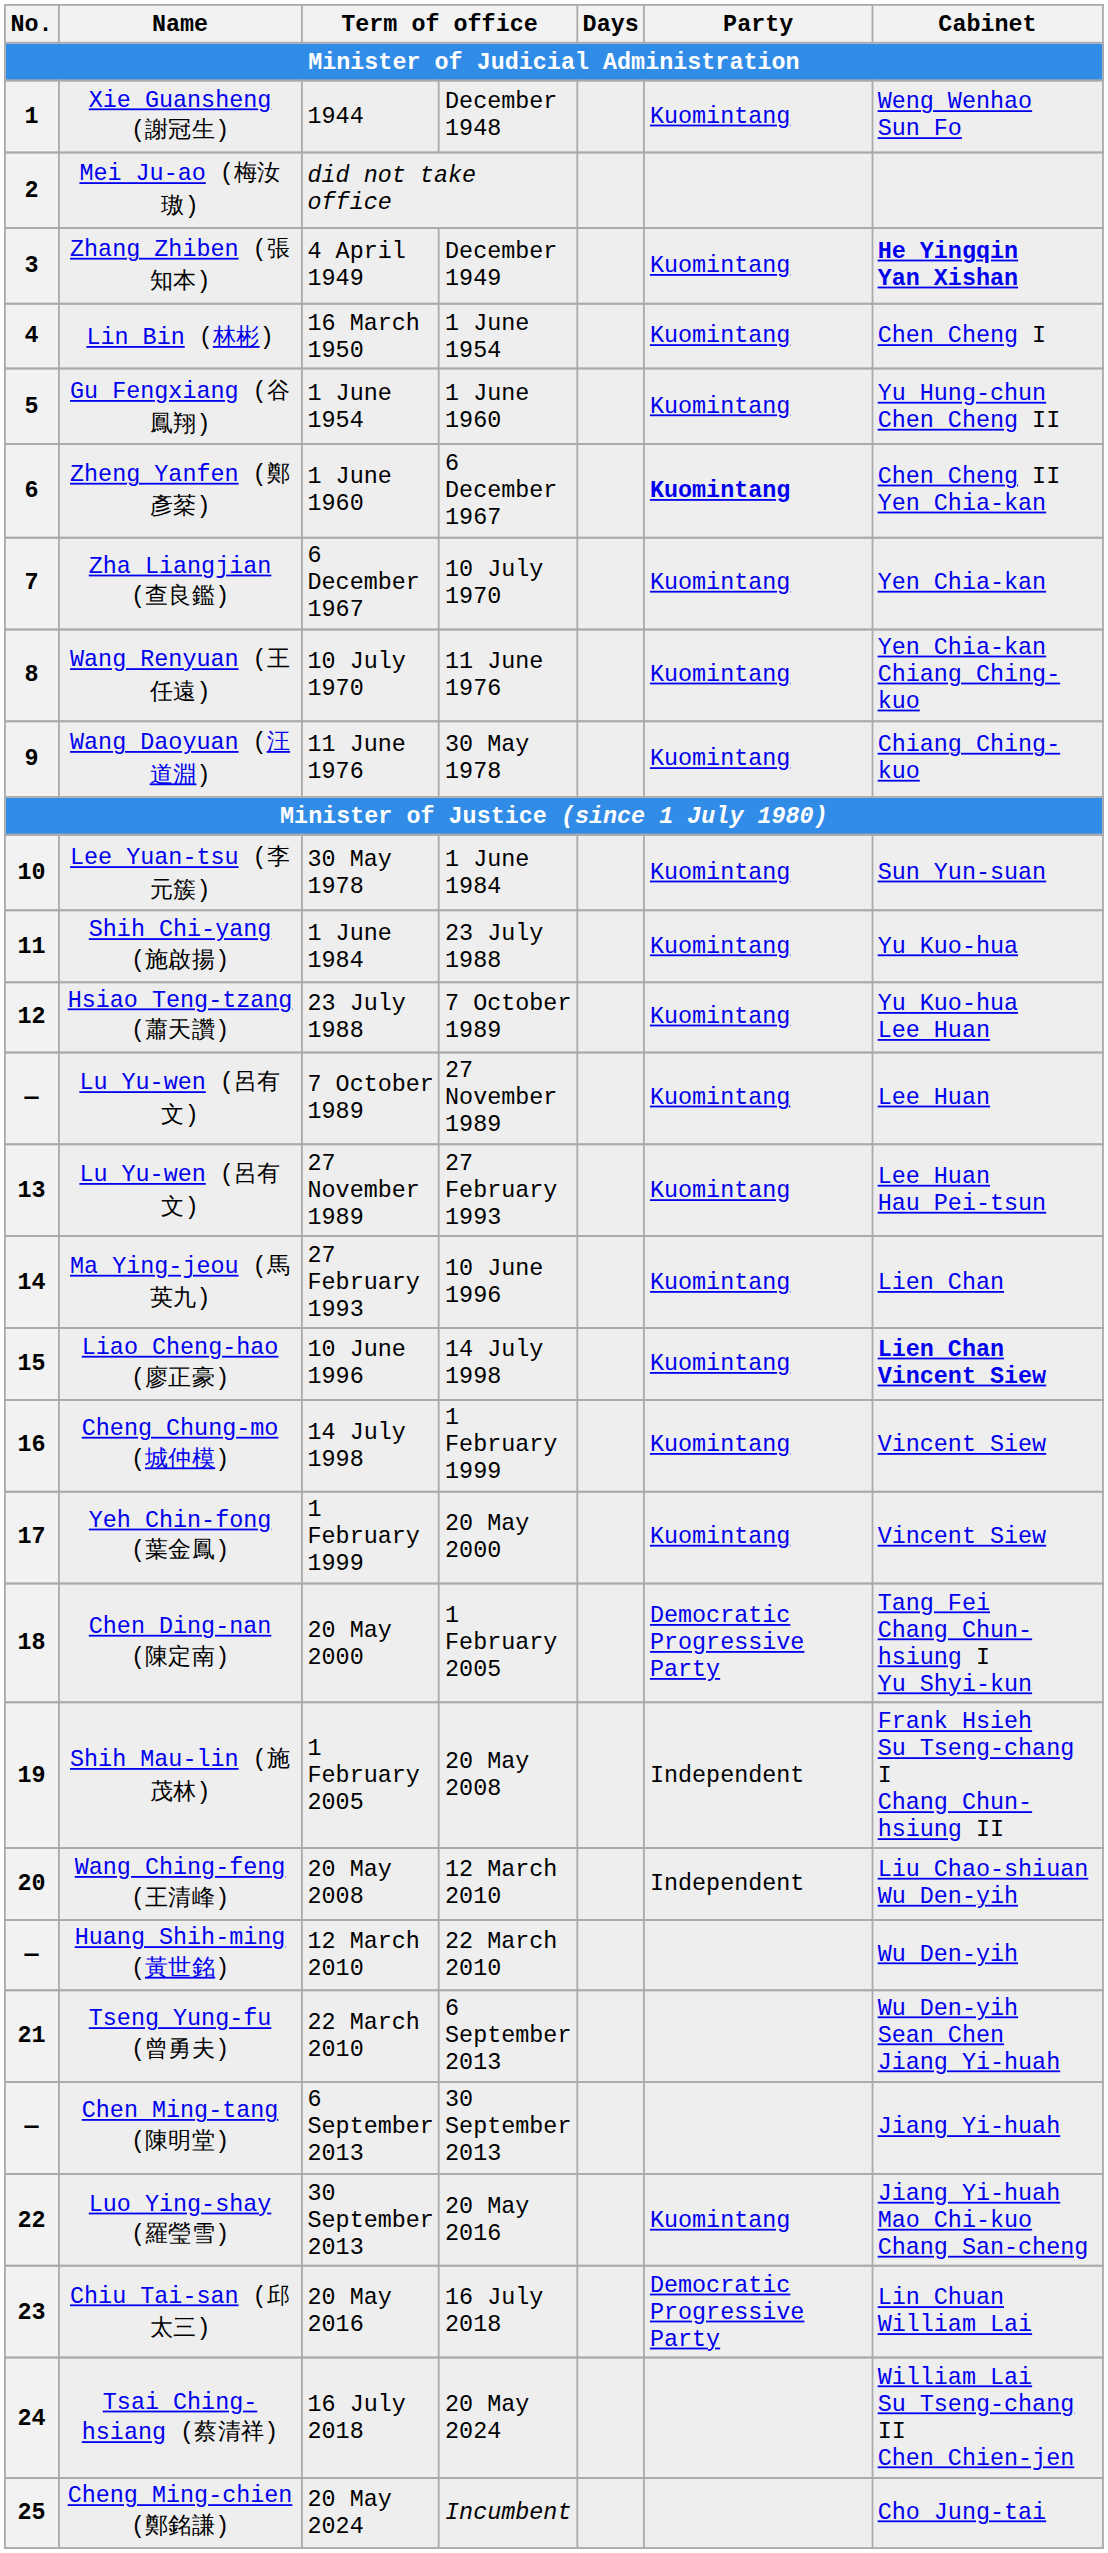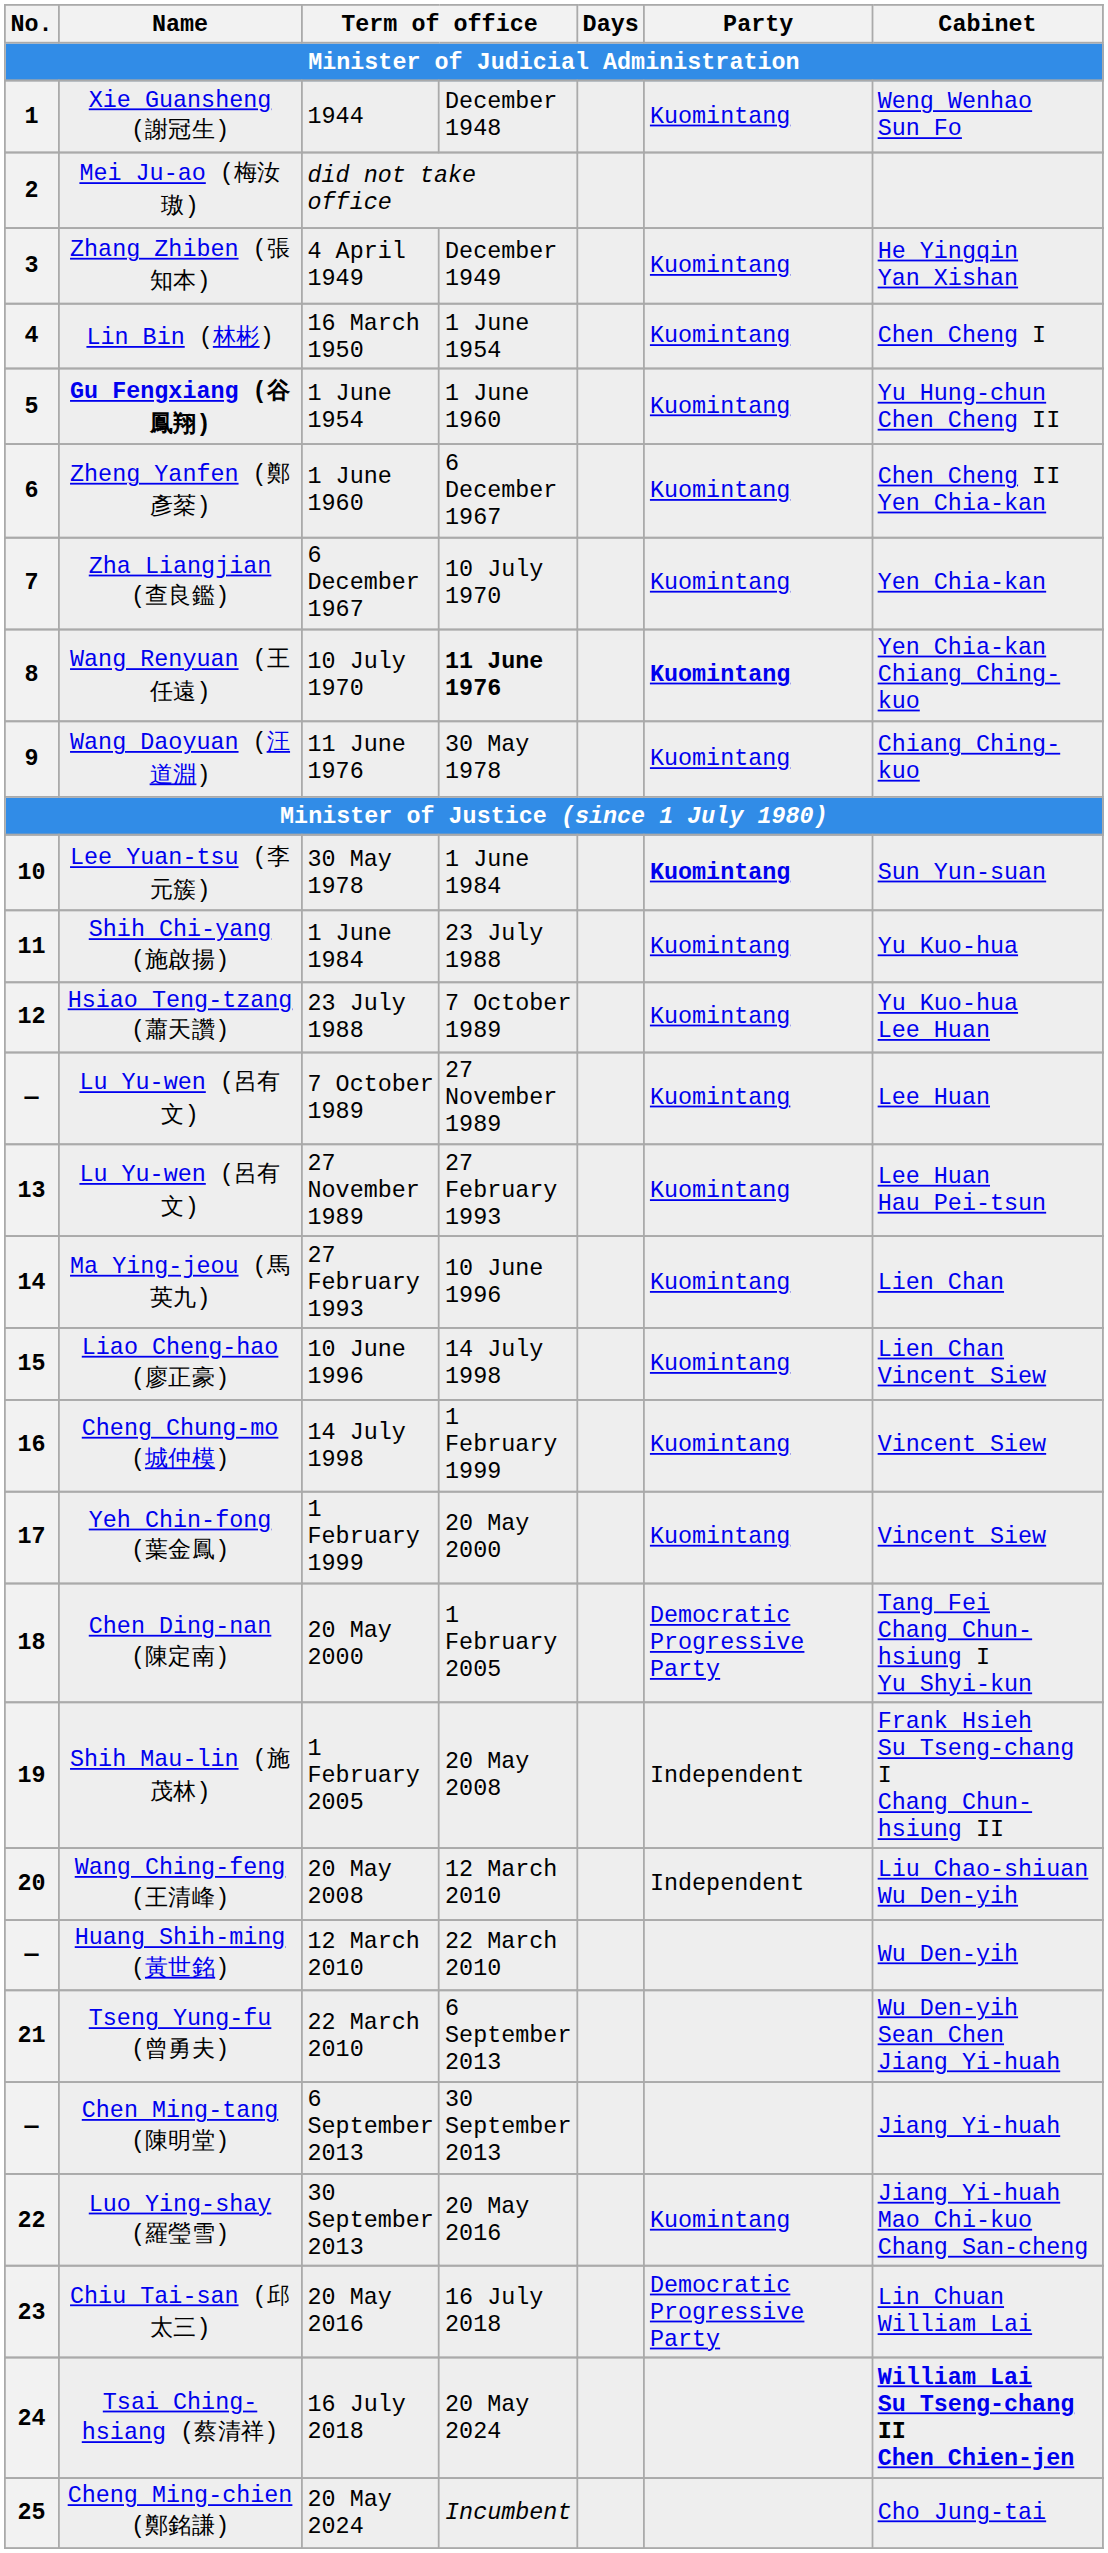(948, 266) bold -> (948, 266) normal
(180, 408) normal -> (180, 408) bold
(720, 491) bold -> (720, 491) normal
(494, 675) normal -> (494, 675) bold
(720, 675) normal -> (720, 675) bold
(720, 873) normal -> (720, 873) bold
(962, 1364) bold -> (962, 1364) normal
(976, 2418) normal -> (976, 2418) bold
